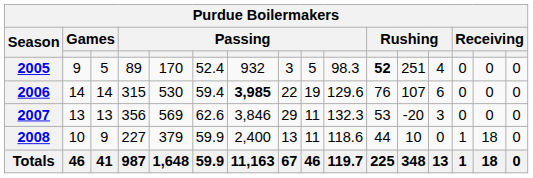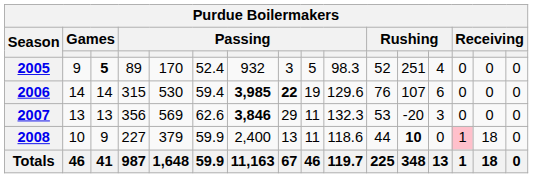(104, 68) normal -> (104, 68) bold
(382, 68) bold -> (382, 68) normal
(289, 92) normal -> (289, 92) bold
(253, 115) normal -> (253, 115) bold
(413, 138) normal -> (413, 138) bold
(462, 138) no background -> (462, 138) pink background
